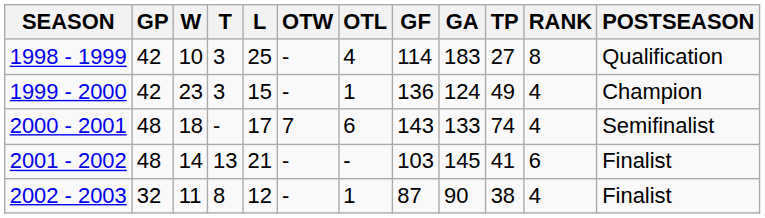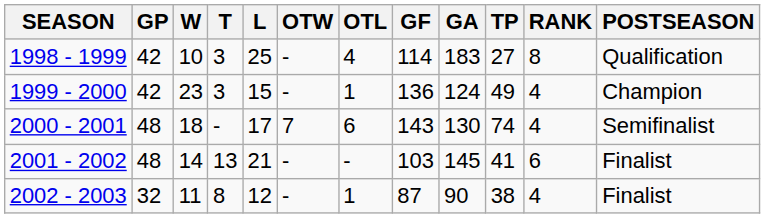(462, 126) 133 -> (462, 126) 130
